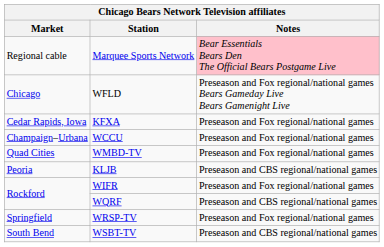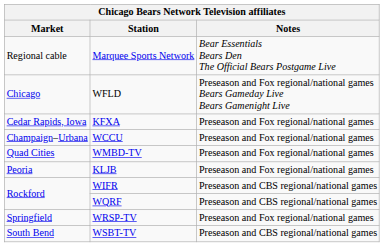(267, 55) pink background -> (267, 55) no background
(288, 169) Preseason and CBS regional/national games -> (286, 169) Preseason and Fox regional/national games
(286, 185) Preseason and Fox regional/national games -> (288, 185) Preseason and CBS regional/national games
